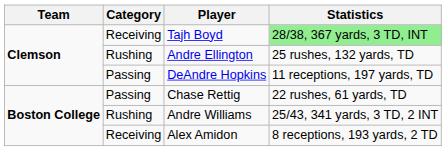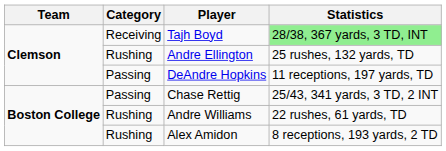(339, 95) 22 rushes, 61 yards, TD -> (355, 95) 25/43, 341 yards, 3 TD, 2 INT
(355, 115) 25/43, 341 yards, 3 TD, 2 INT -> (339, 115) 22 rushes, 61 yards, TD
(134, 135) Receiving -> (129, 135) Rushing
